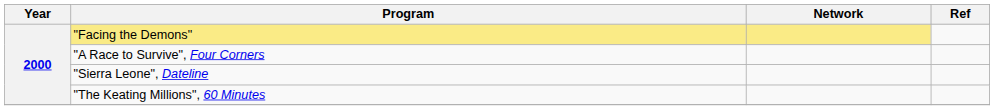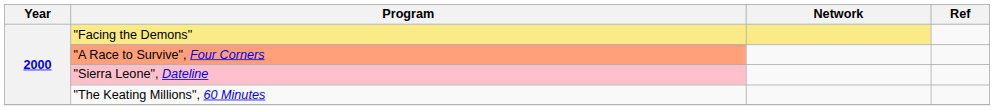(169, 54) no background -> (169, 54) lightsalmon background
(141, 74) no background -> (141, 74) pink background
